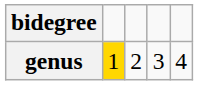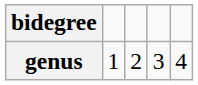(113, 60) gold background -> (113, 60) no background
